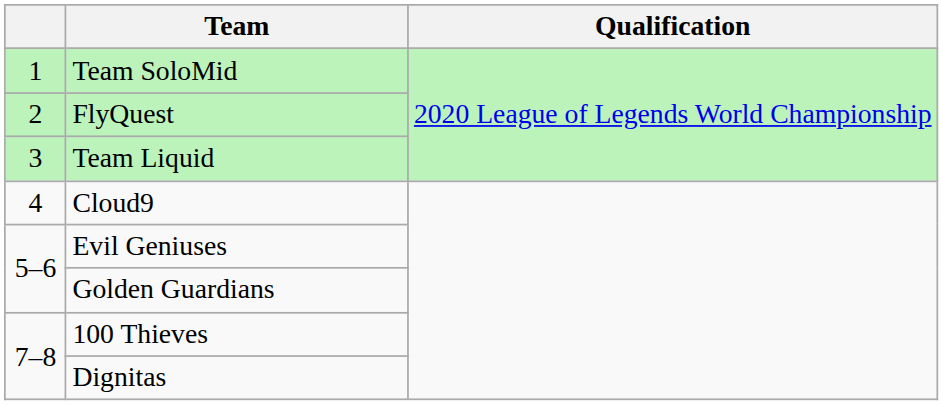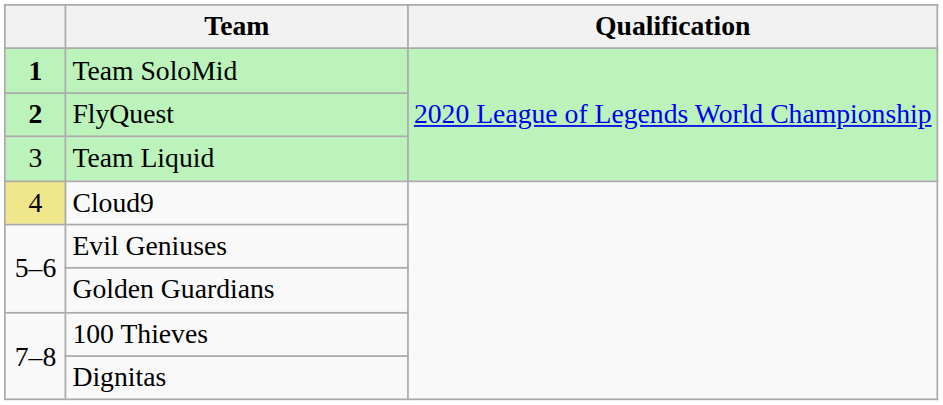(35, 70) normal -> (35, 70) bold
(35, 114) normal -> (35, 114) bold
(35, 202) no background -> (35, 202) khaki background
